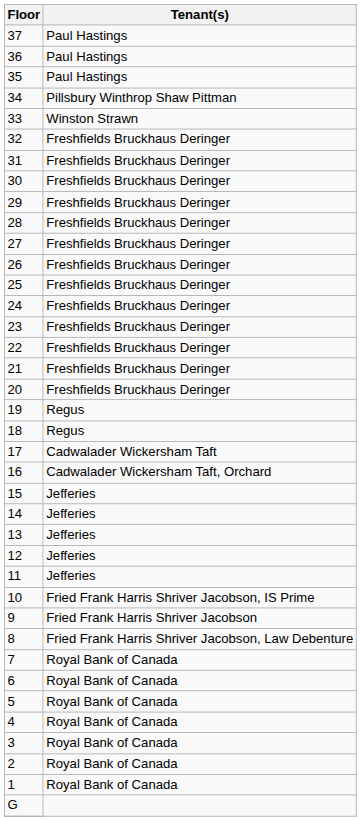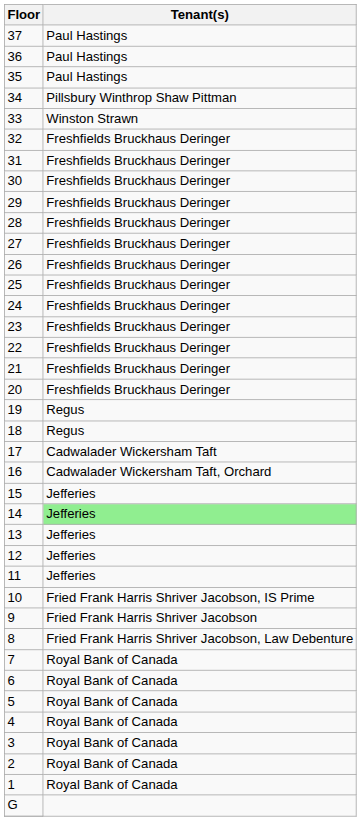(71, 514) no background -> (71, 514) lightgreen background
